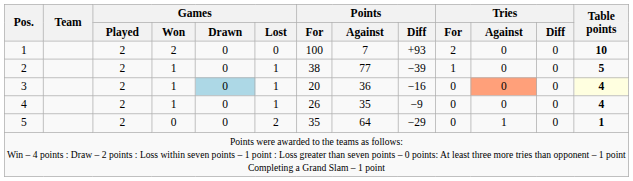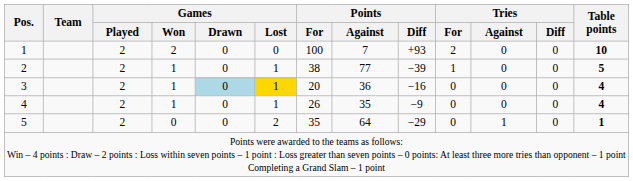(276, 86) no background -> (276, 86) gold background
(504, 86) lightsalmon background -> (504, 86) no background
(601, 86) lightyellow background -> (601, 86) no background
